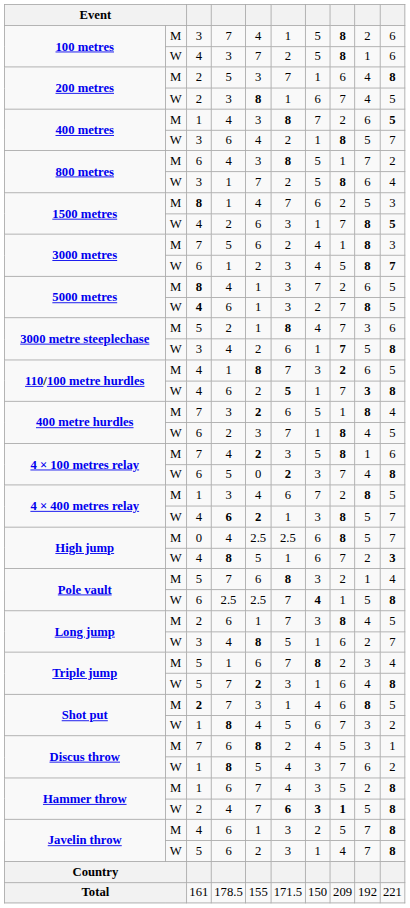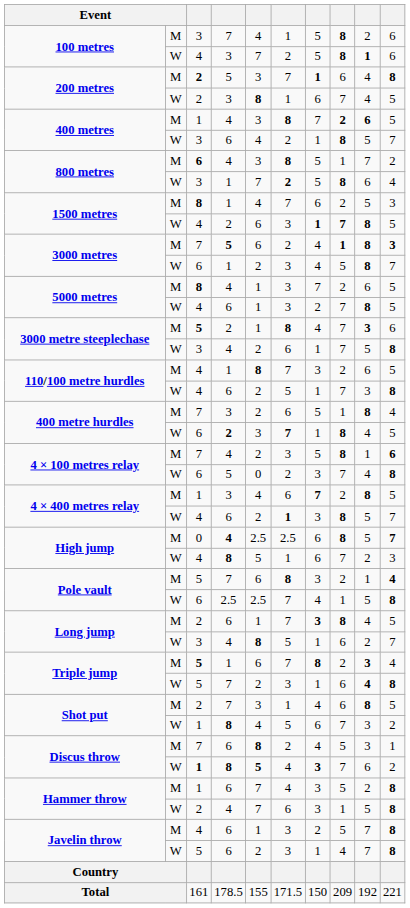(368, 57) normal -> (368, 57) bold
(199, 78) normal -> (199, 78) bold
(318, 78) normal -> (318, 78) bold
(343, 119) normal -> (343, 119) bold
(368, 119) normal -> (368, 119) bold
(392, 119) bold -> (392, 119) normal
(199, 161) normal -> (199, 161) bold
(288, 182) normal -> (288, 182) bold
(318, 224) normal -> (318, 224) bold
(343, 224) normal -> (343, 224) bold
(392, 224) bold -> (392, 224) normal
(229, 245) normal -> (229, 245) bold
(343, 245) normal -> (343, 245) bold
(392, 245) normal -> (392, 245) bold
(392, 266) bold -> (392, 266) normal
(199, 307) bold -> (199, 307) normal
(199, 328) normal -> (199, 328) bold
(368, 328) normal -> (368, 328) bold
(343, 349) bold -> (343, 349) normal
(343, 370) bold -> (343, 370) normal
(288, 391) bold -> (288, 391) normal
(368, 391) bold -> (368, 391) normal
(258, 412) bold -> (258, 412) normal
(229, 433) normal -> (229, 433) bold
(288, 433) normal -> (288, 433) bold
(258, 454) bold -> (258, 454) normal
(392, 454) normal -> (392, 454) bold
(288, 475) bold -> (288, 475) normal
(318, 496) normal -> (318, 496) bold
(229, 516) bold -> (229, 516) normal
(258, 516) bold -> (258, 516) normal
(288, 516) normal -> (288, 516) bold
(229, 537) normal -> (229, 537) bold
(392, 537) normal -> (392, 537) bold
(392, 558) bold -> (392, 558) normal
(392, 579) normal -> (392, 579) bold
(318, 600) bold -> (318, 600) normal
(318, 621) normal -> (318, 621) bold
(199, 663) normal -> (199, 663) bold
(368, 663) normal -> (368, 663) bold
(258, 684) bold -> (258, 684) normal
(368, 684) normal -> (368, 684) bold
(199, 705) bold -> (199, 705) normal
(199, 767) normal -> (199, 767) bold
(258, 767) normal -> (258, 767) bold
(318, 767) normal -> (318, 767) bold
(288, 809) bold -> (288, 809) normal
(318, 809) bold -> (318, 809) normal
(343, 809) bold -> (343, 809) normal
